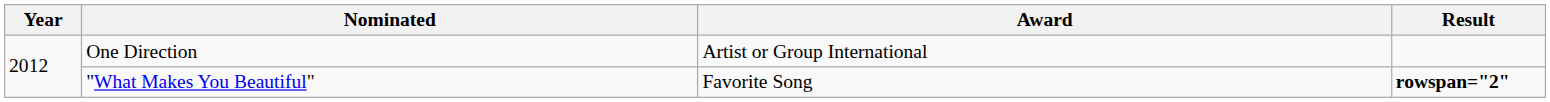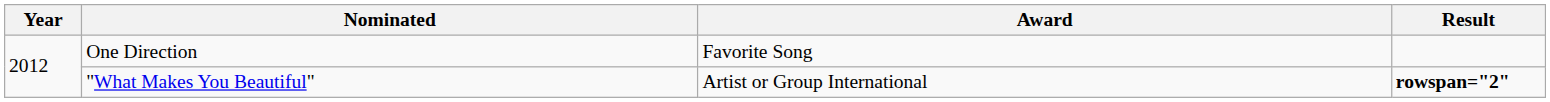(815, 50) Artist or Group International -> (758, 50) Favorite Song
(758, 81) Favorite Song -> (815, 81) Artist or Group International
